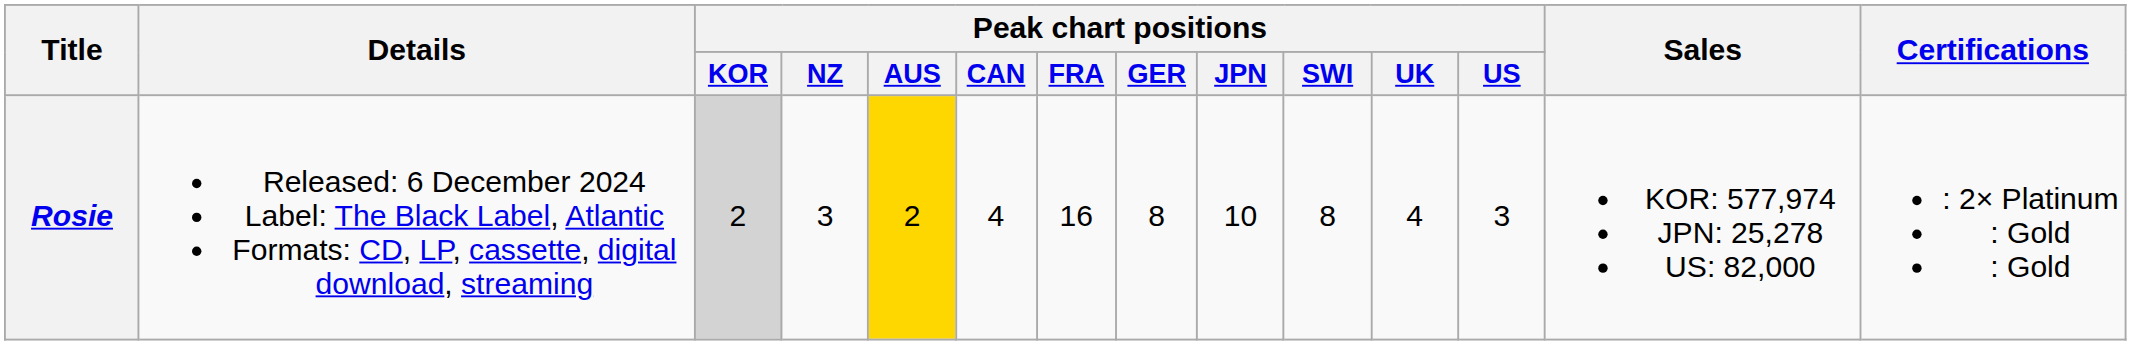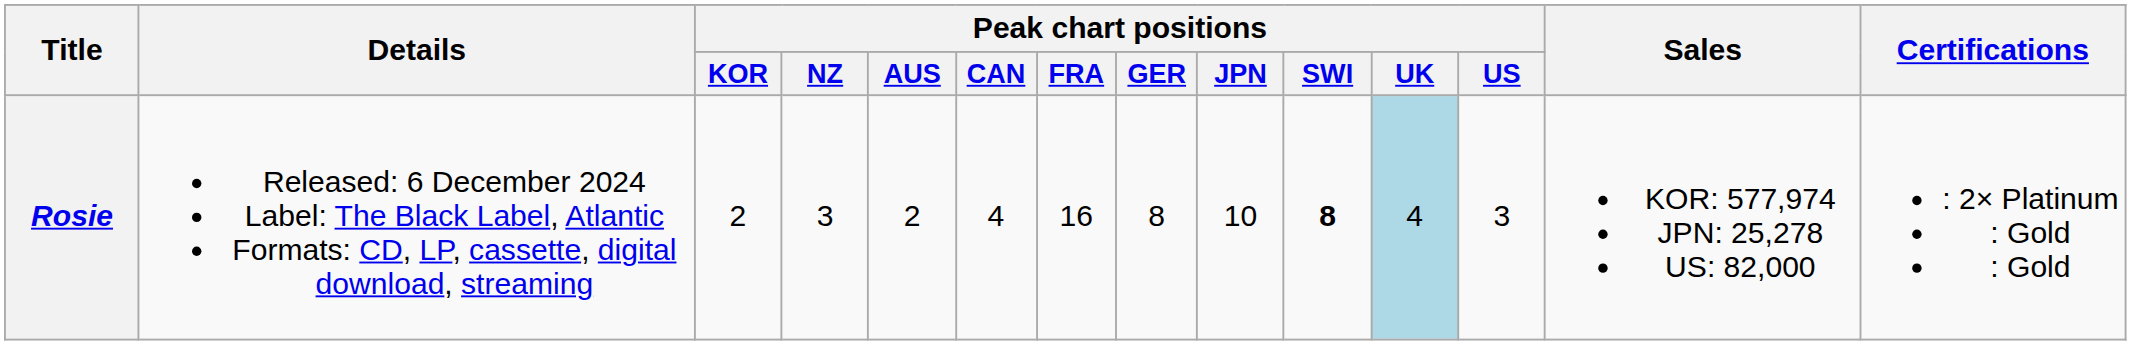(738, 216) lightgrey background -> (738, 216) no background
(912, 216) gold background -> (912, 216) no background
(1328, 216) normal -> (1328, 216) bold
(1415, 216) no background -> (1415, 216) lightblue background
